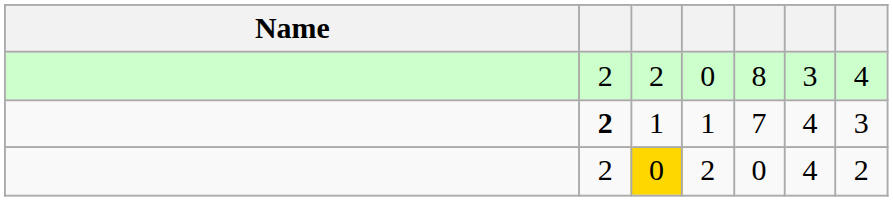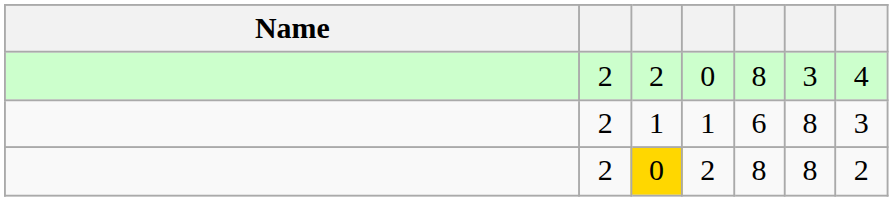(605, 123) bold -> (605, 123) normal
(759, 123) 7 -> (759, 123) 6
(810, 123) 4 -> (810, 123) 8
(759, 170) 0 -> (759, 170) 8
(810, 170) 4 -> (810, 170) 8
